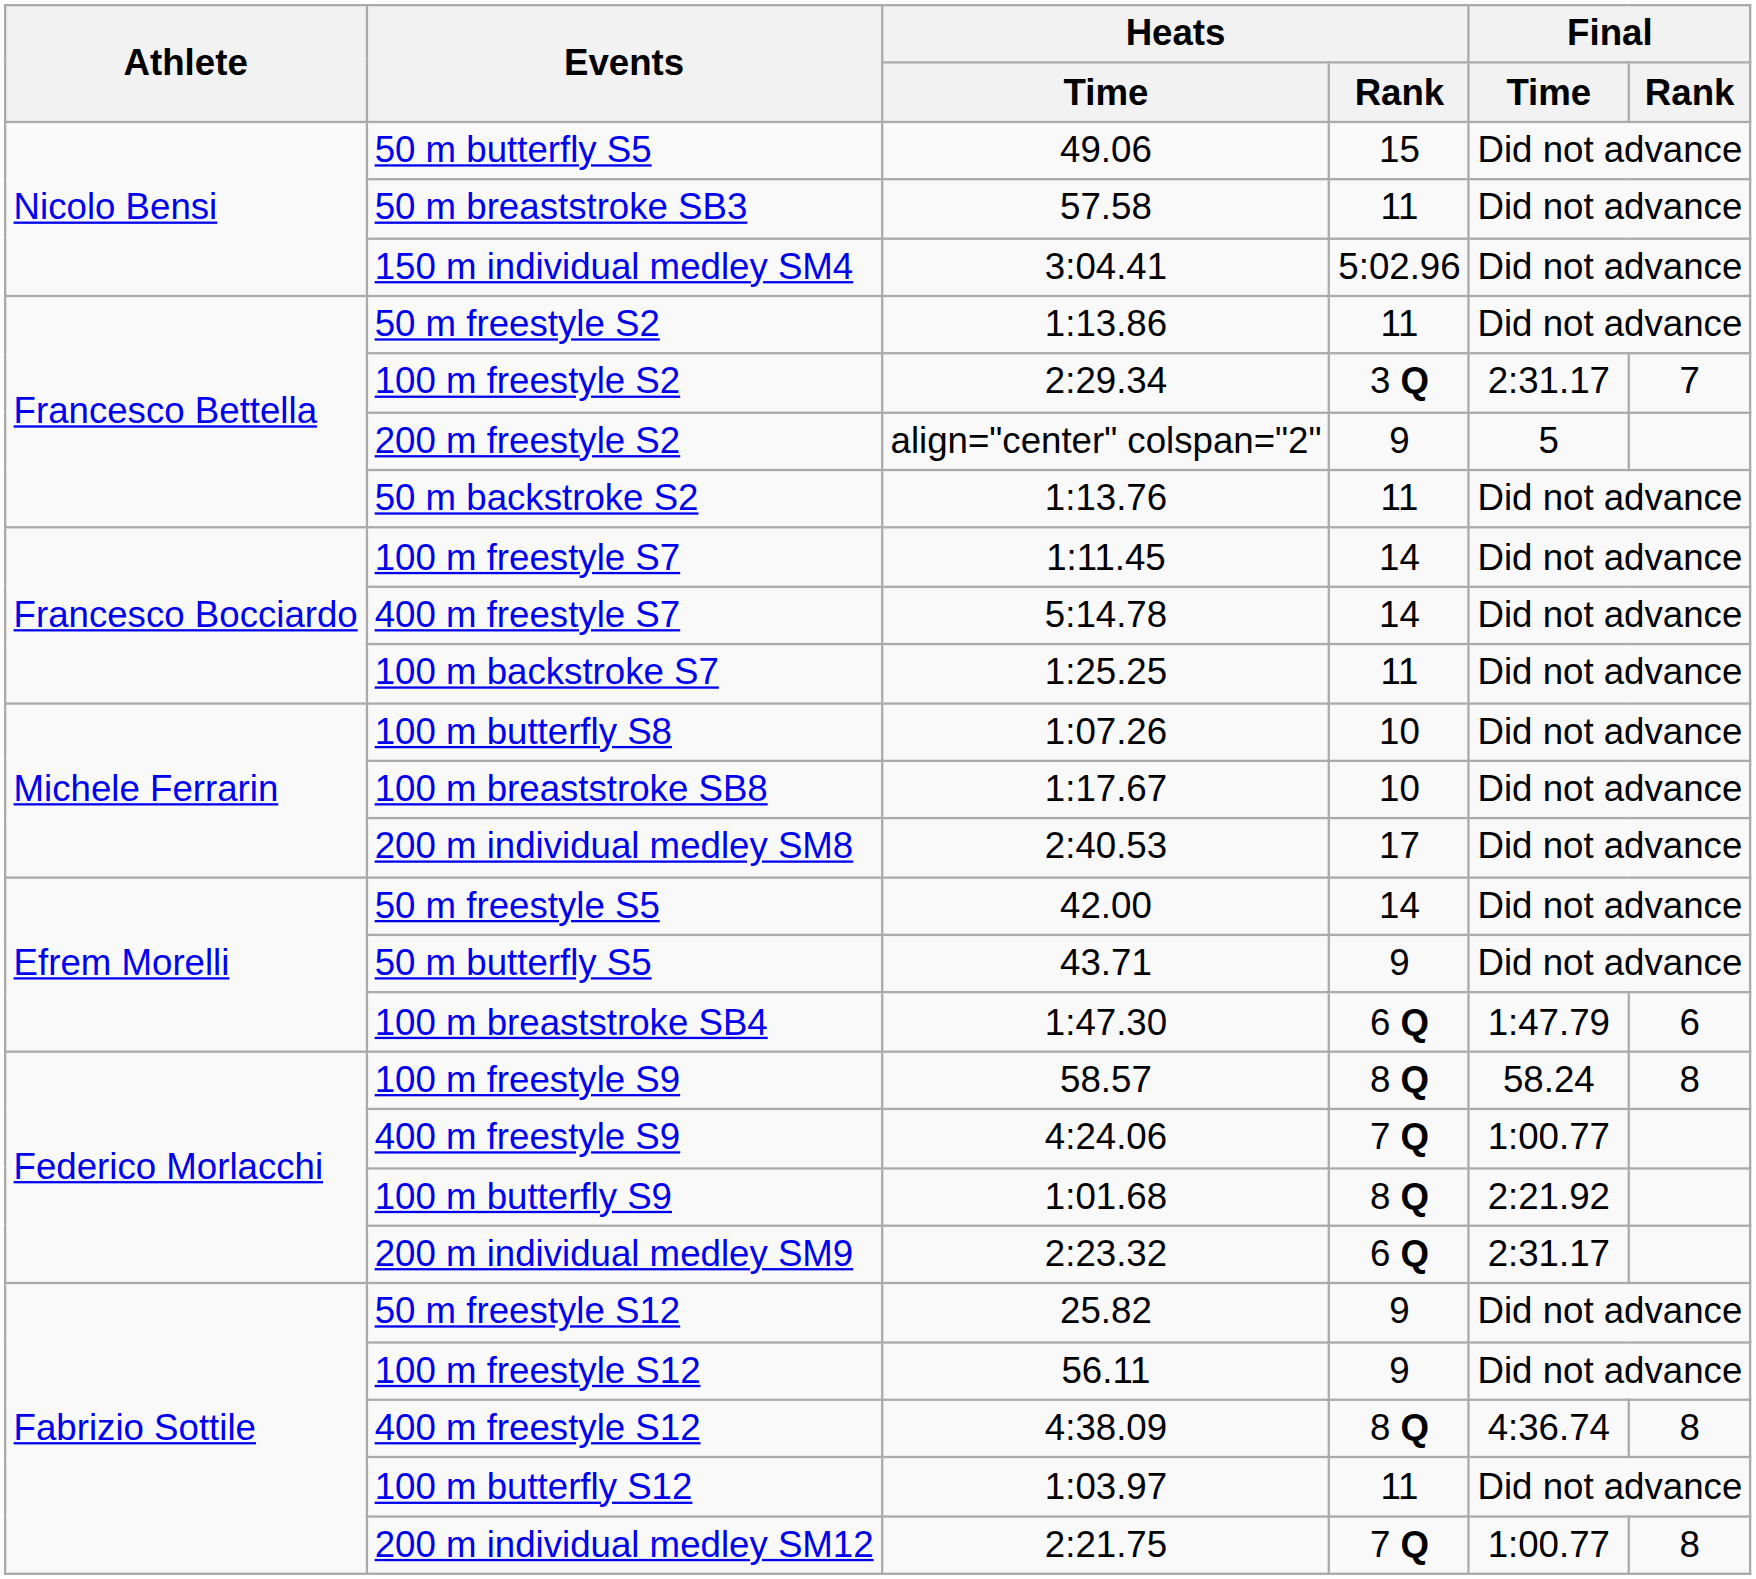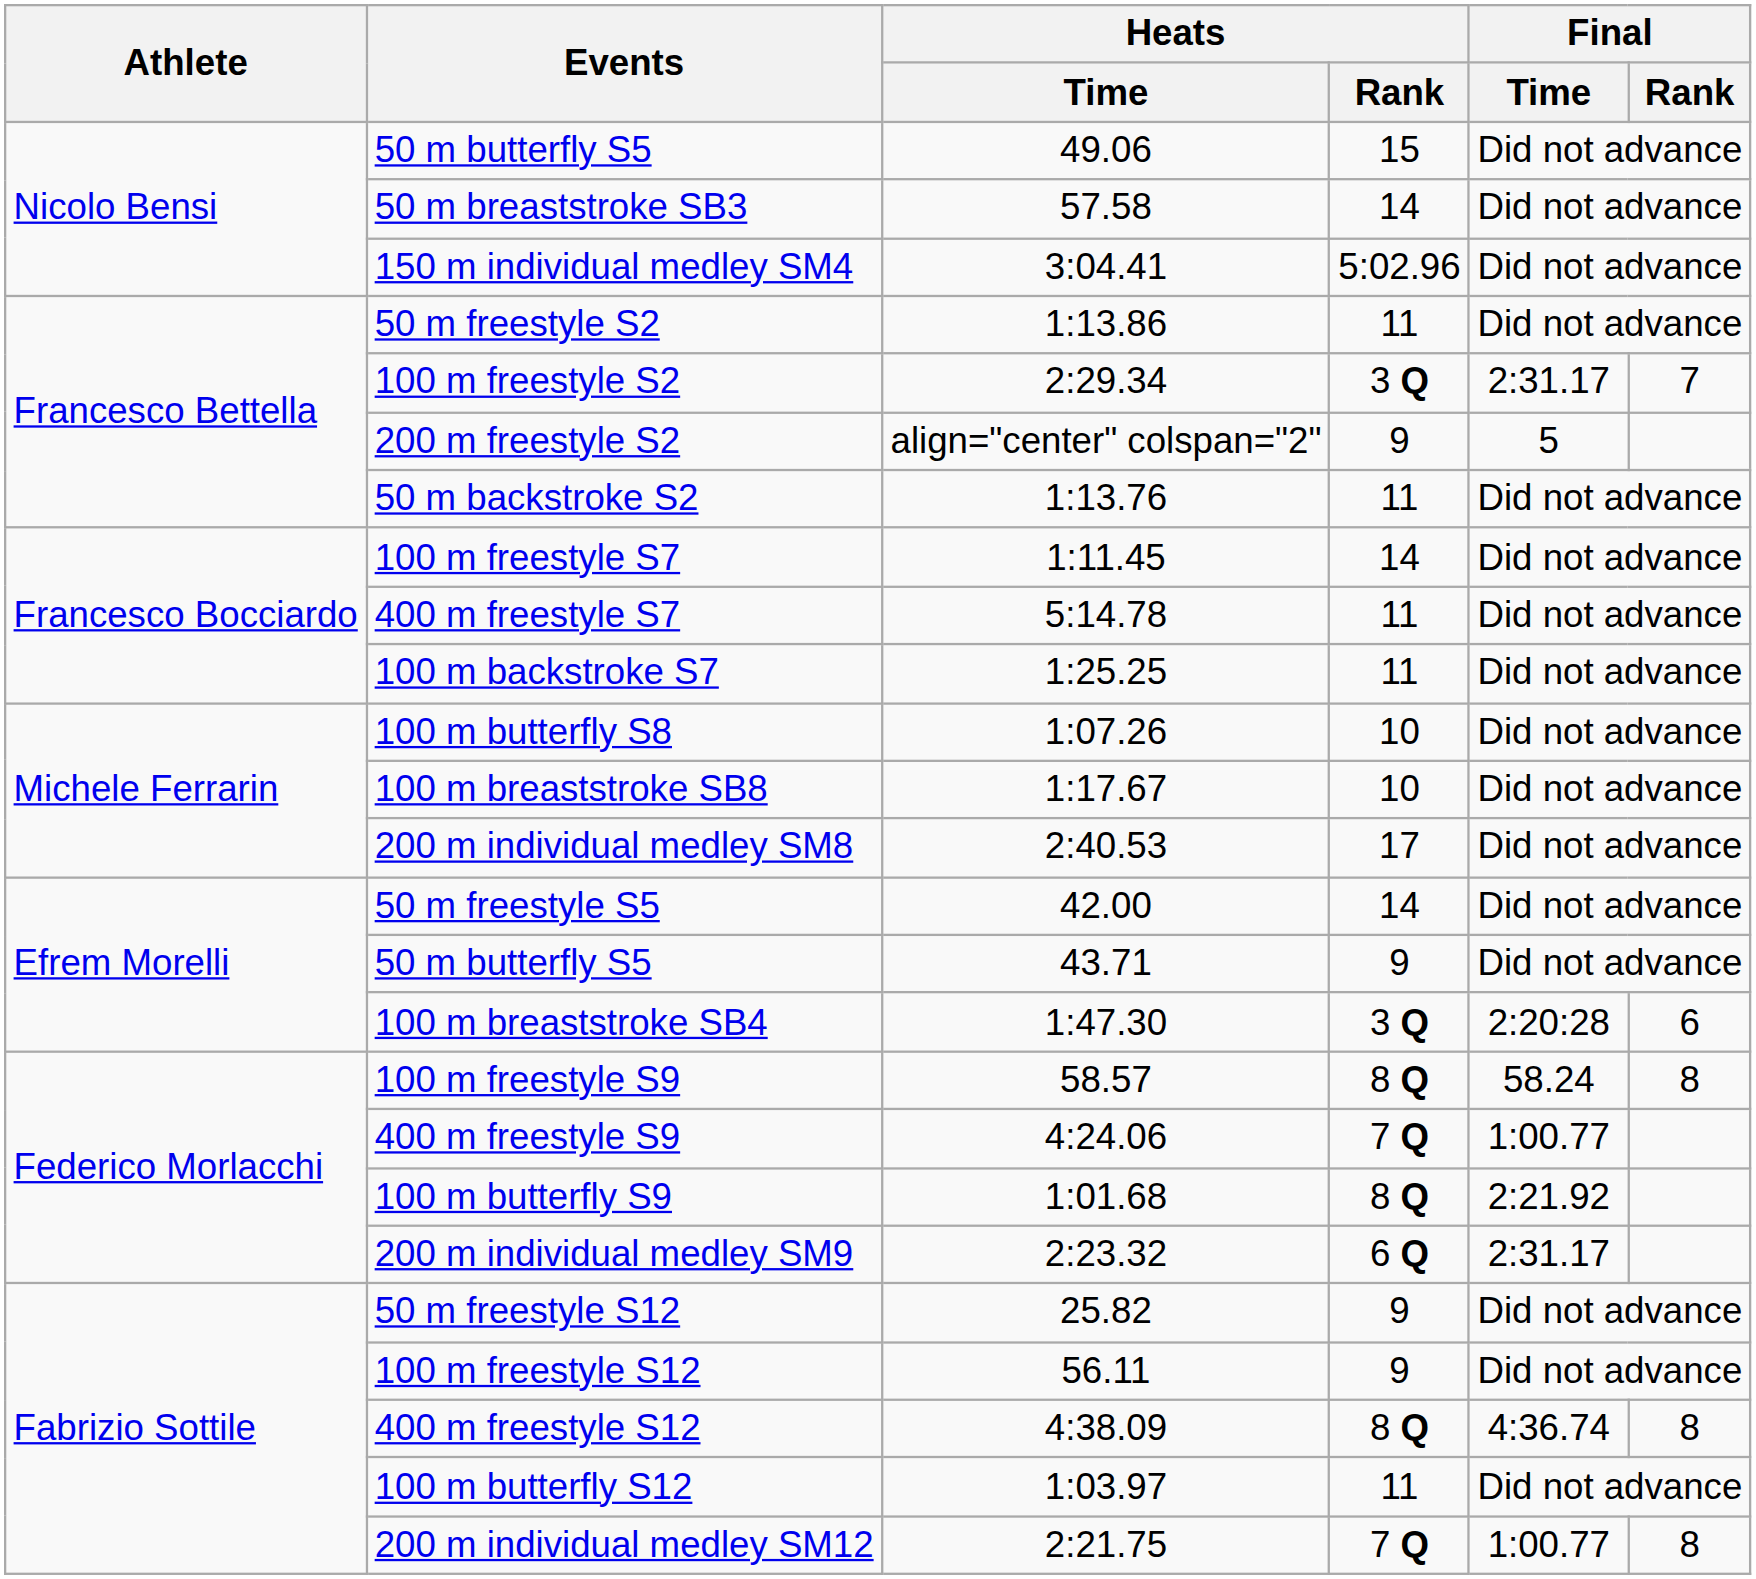(1399, 207) 11 -> (1399, 207) 14
(1399, 614) 14 -> (1399, 614) 11
(1399, 1021) 6 Q -> (1399, 1021) 3 Q
(1549, 1021) 1:47.79 -> (1549, 1021) 2:20:28
